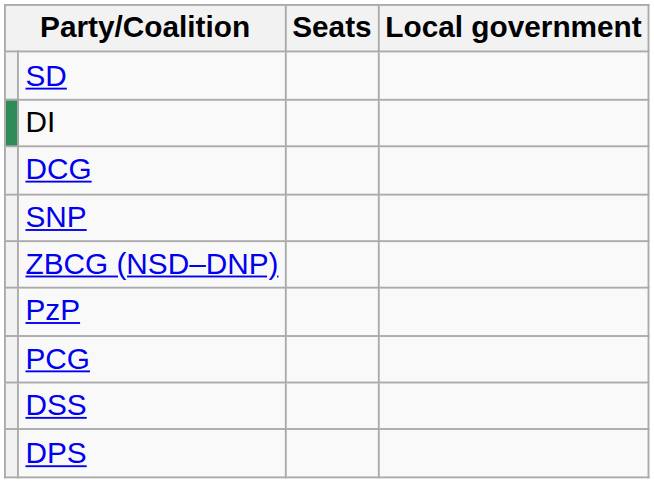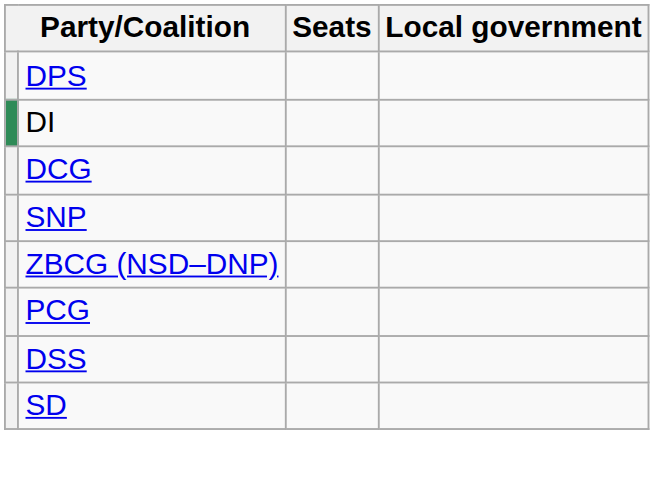rows swapped: (56, 452) <-> (46, 75)
- row: (53, 311)
